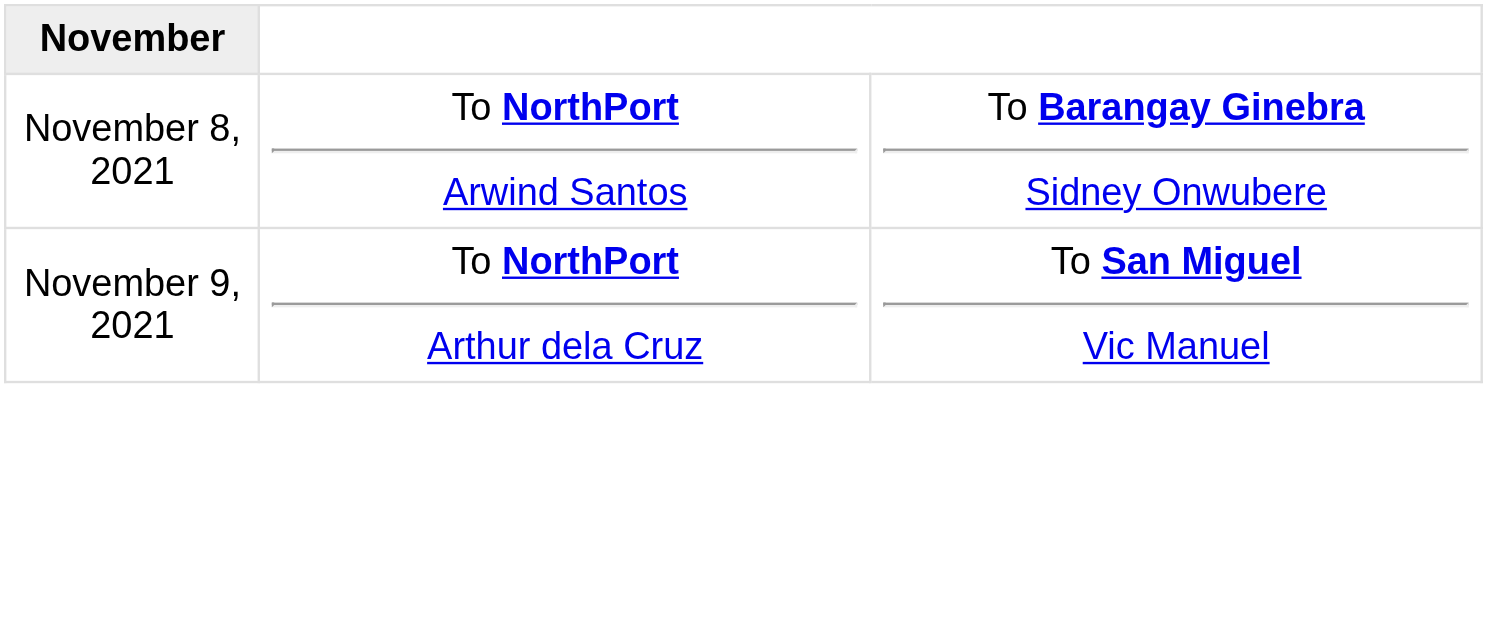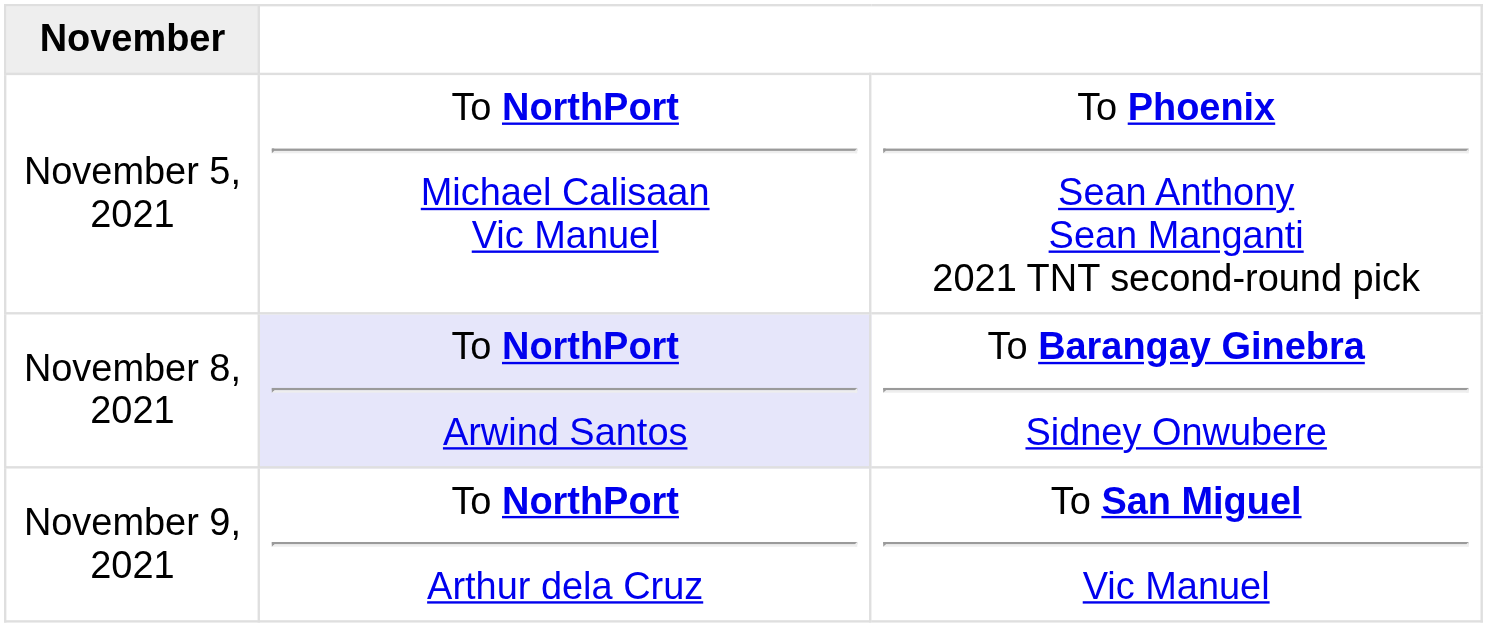+ row: (132, 192)
(565, 150) no background -> (565, 389) lavender background
